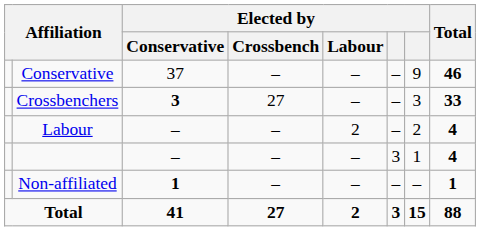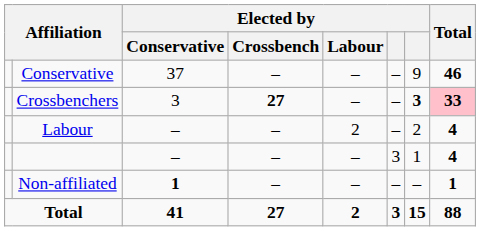(175, 101) bold -> (175, 101) normal
(276, 101) normal -> (276, 101) bold
(417, 101) normal -> (417, 101) bold
(453, 101) no background -> (453, 101) pink background
